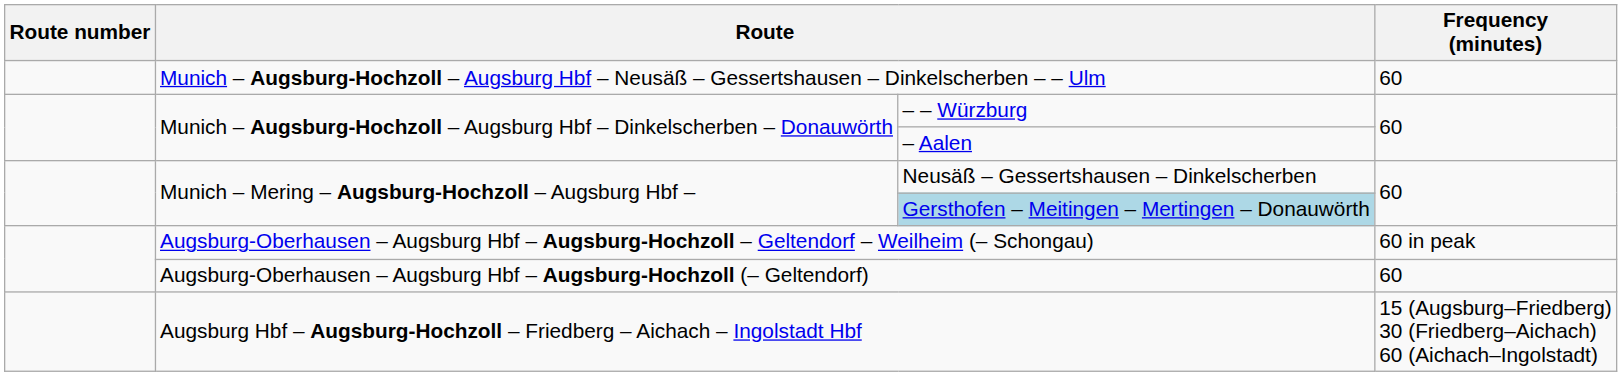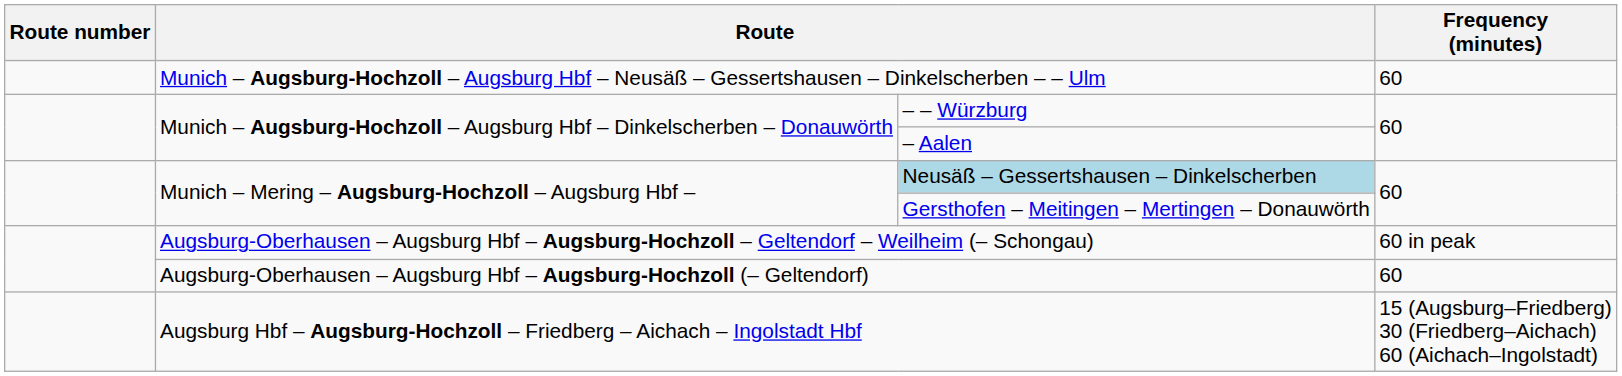(1110, 176) no background -> (1110, 176) lightblue background
(1136, 209) lightblue background -> (1136, 209) no background
